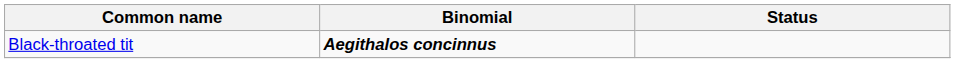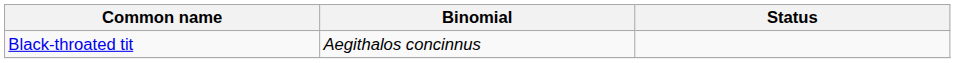(410, 44) bold -> (402, 44) normal
